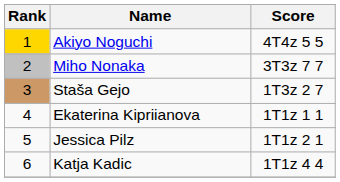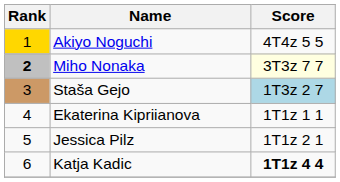(27, 66) normal -> (27, 66) bold
(293, 66) no background -> (293, 66) lightyellow background
(293, 90) no background -> (293, 90) lightblue background
(293, 164) normal -> (293, 164) bold
